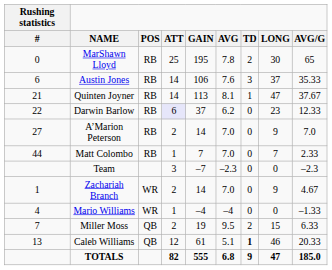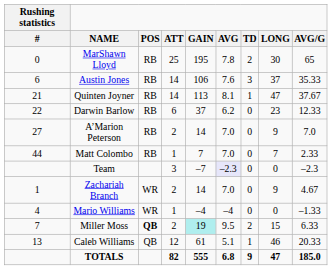(174, 111) lavender background -> (174, 111) no background
(228, 169) no background -> (228, 169) lavender background
(150, 226) normal -> (150, 226) bold
(201, 226) no background -> (201, 226) paleturquoise background
(250, 241) bold -> (250, 241) normal
